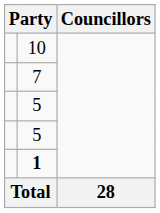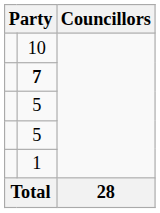(37, 76) normal -> (37, 76) bold
(37, 163) bold -> (37, 163) normal
